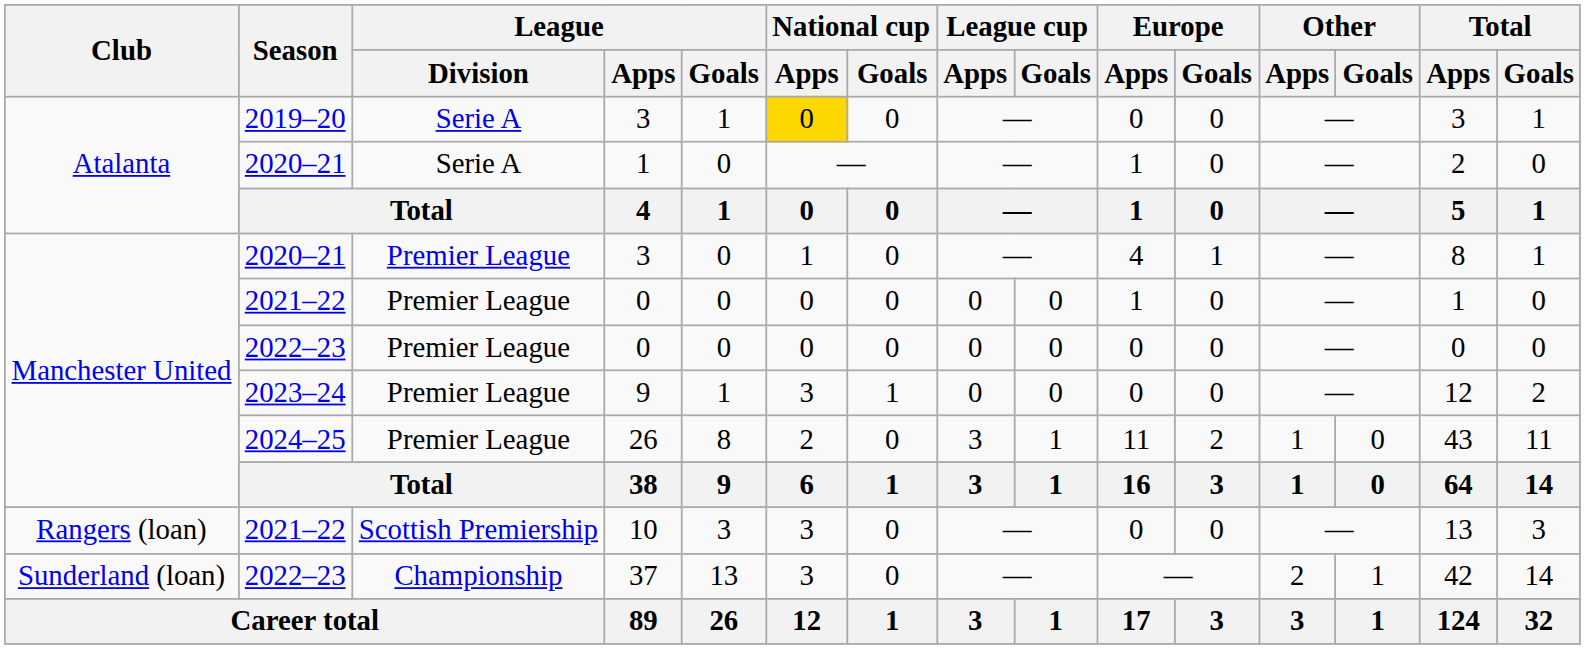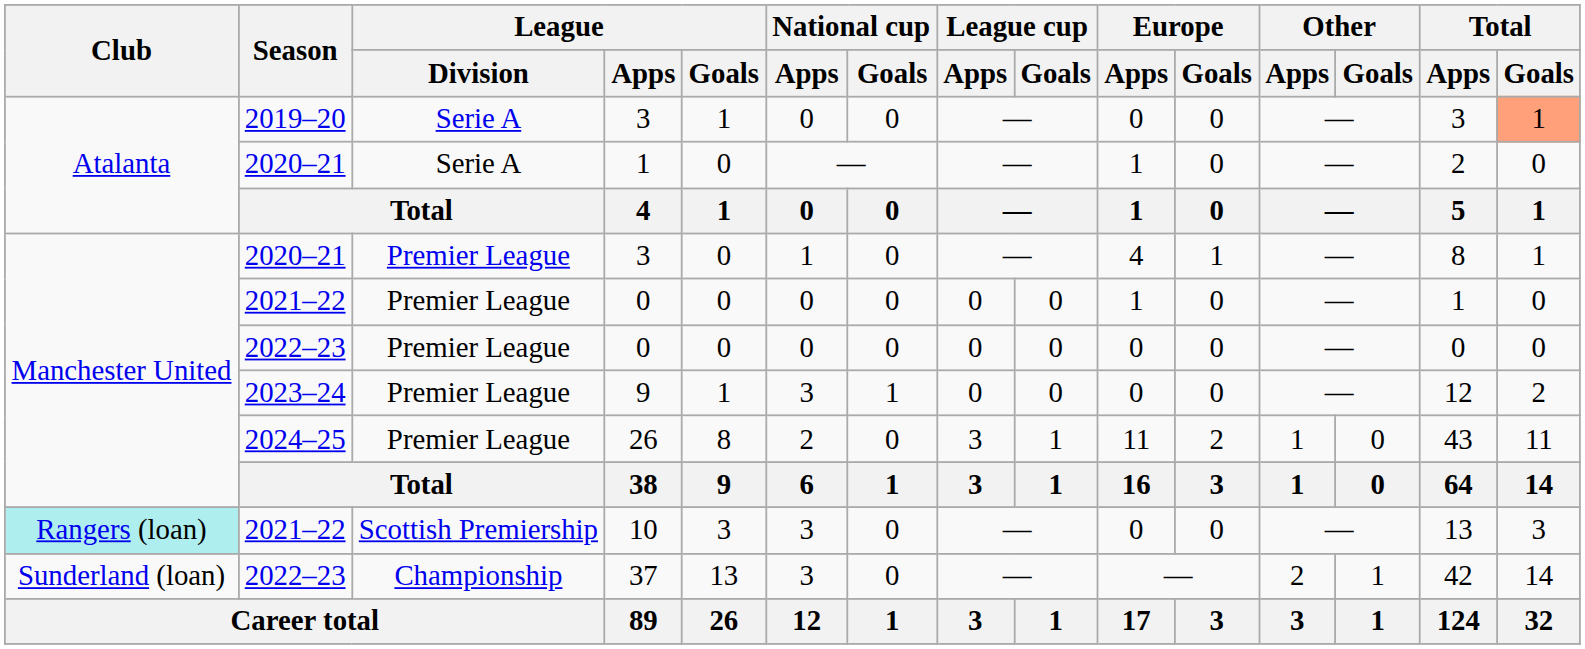(807, 118) gold background -> (807, 118) no background
(1539, 118) no background -> (1539, 118) lightsalmon background
(121, 529) no background -> (121, 529) paleturquoise background
